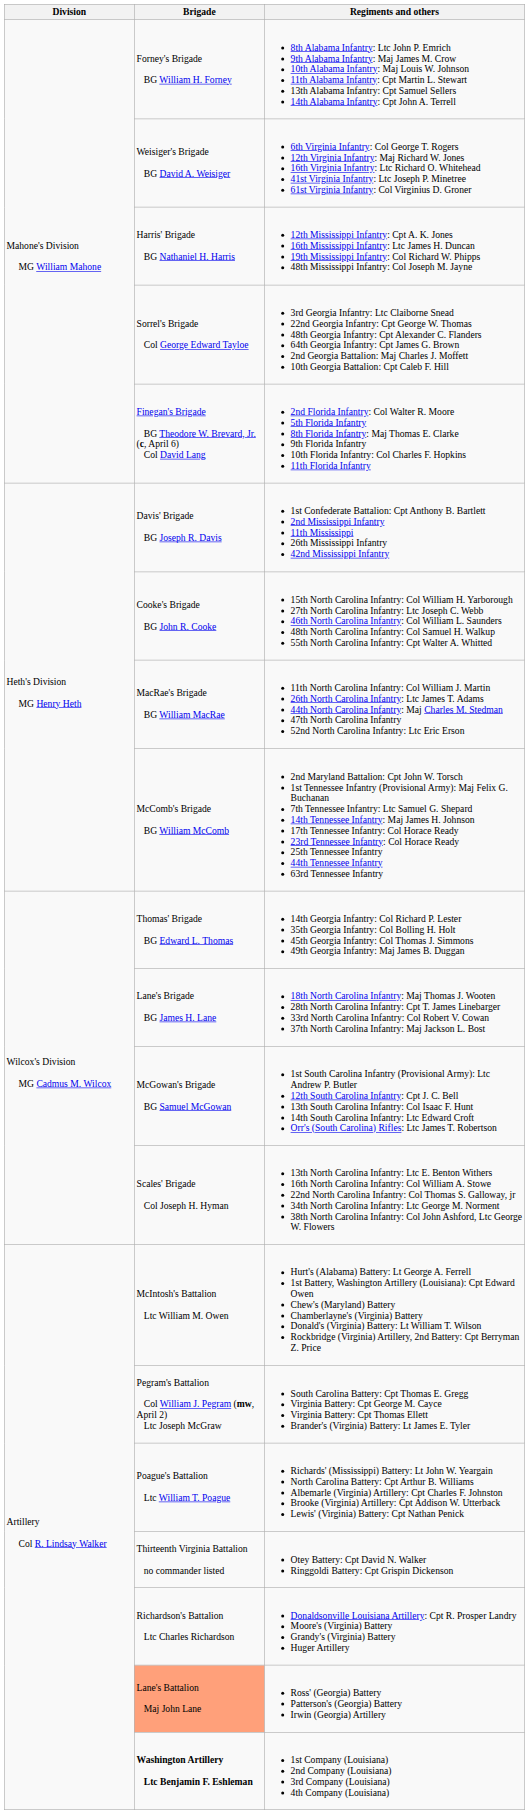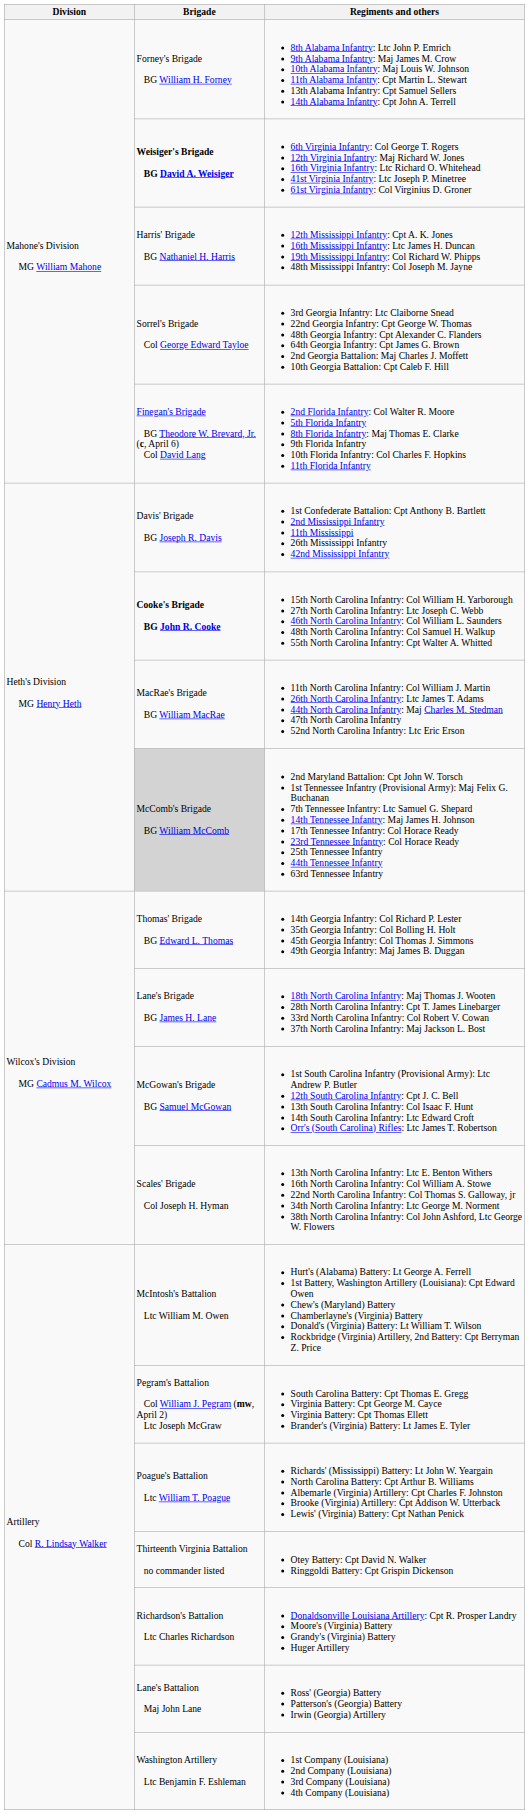(183, 163) normal -> (185, 163) bold
(176, 616) normal -> (179, 616) bold
(183, 819) no background -> (183, 819) lightgrey background
(169, 1698) lightsalmon background -> (169, 1698) no background
(195, 1771) bold -> (191, 1771) normal
